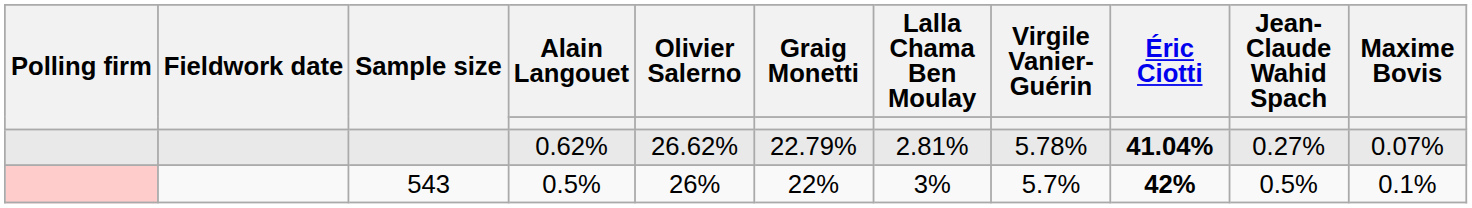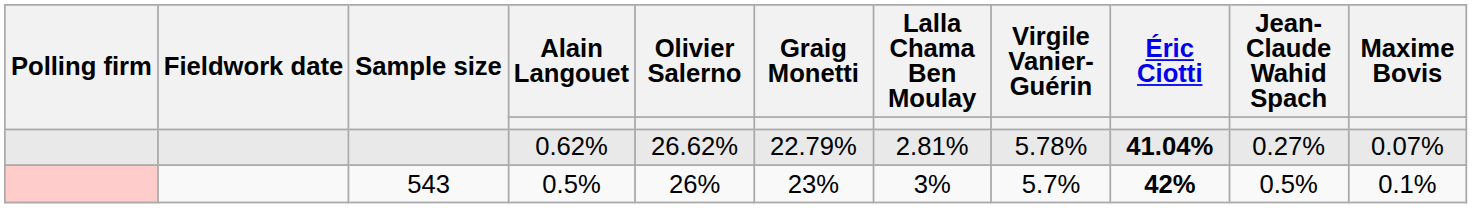(813, 184) 22% -> (813, 184) 23%
